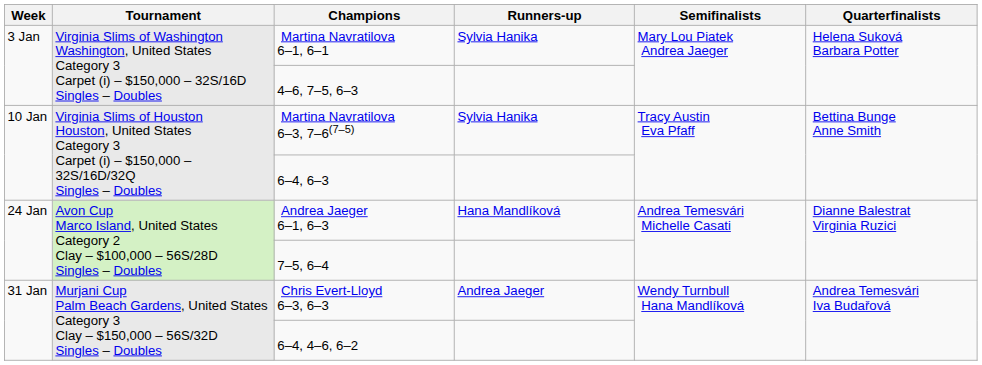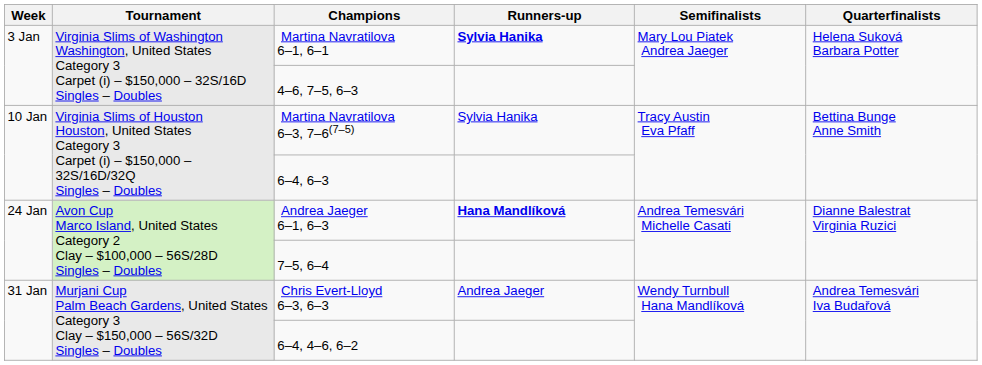(497, 36) normal -> (500, 36) bold
(509, 211) normal -> (511, 211) bold
